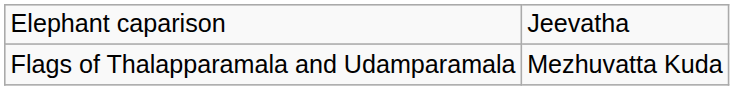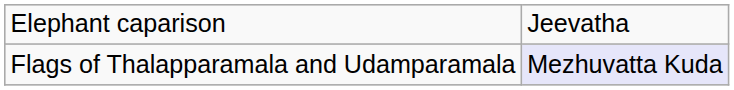(625, 64) no background -> (625, 64) lavender background
